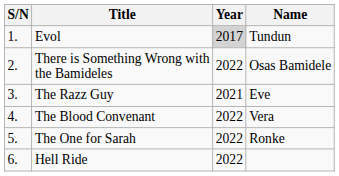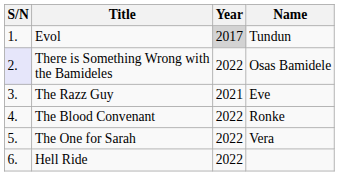(13, 66) no background -> (13, 66) lavender background
(262, 116) Vera -> (267, 116) Ronke
(267, 138) Ronke -> (262, 138) Vera
